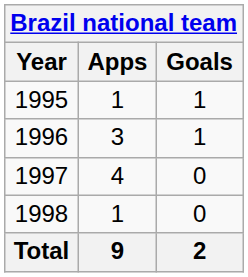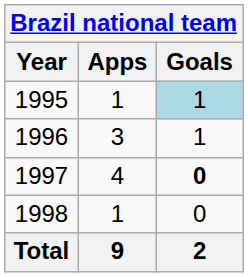(200, 99) no background -> (200, 99) lightblue background
(200, 175) normal -> (200, 175) bold
